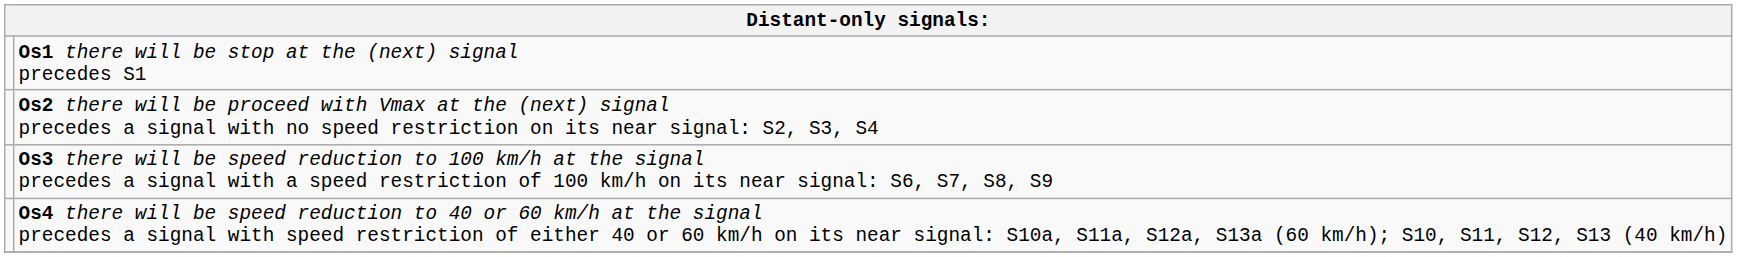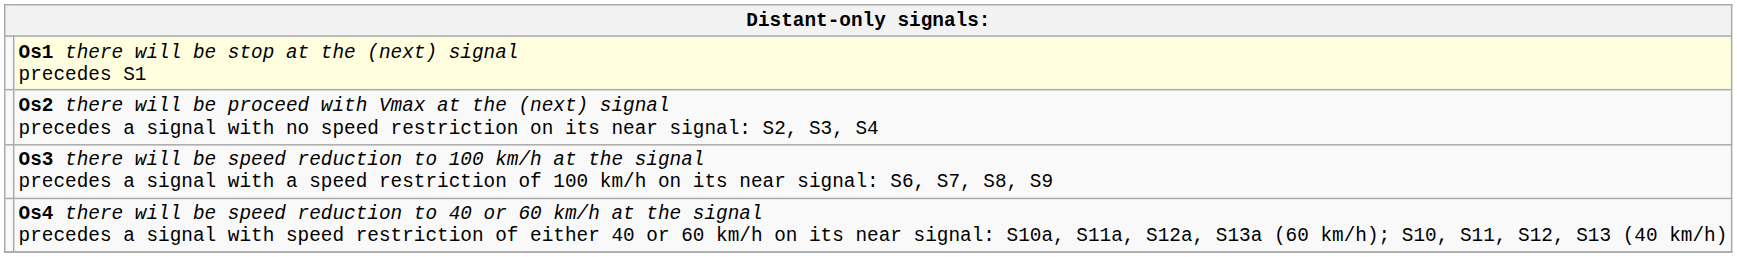(268, 63) no background -> (268, 63) lightyellow background
